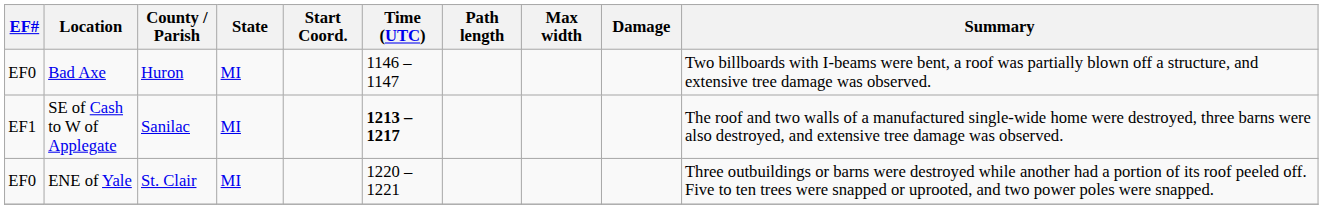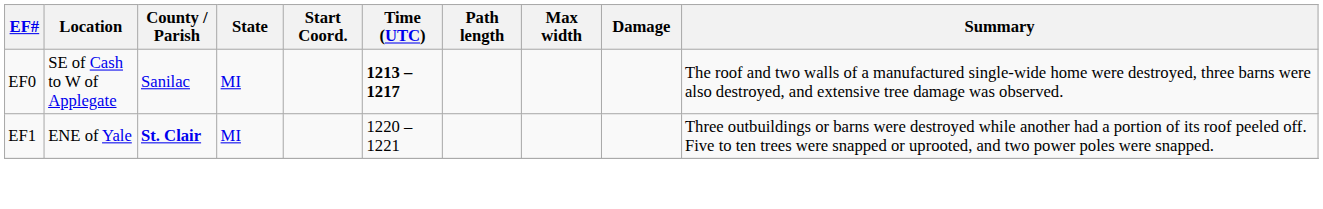- row: (77, 72)
(22, 126) EF1 -> (22, 81) EF0
(22, 181) EF0 -> (22, 135) EF1
(169, 181) normal -> (171, 135) bold
